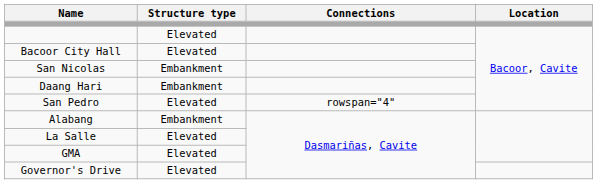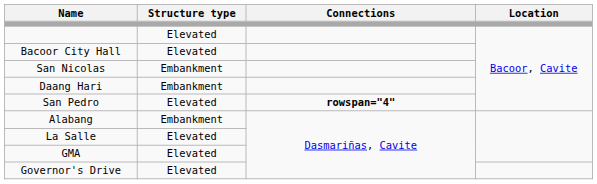(361, 103) normal -> (361, 103) bold
